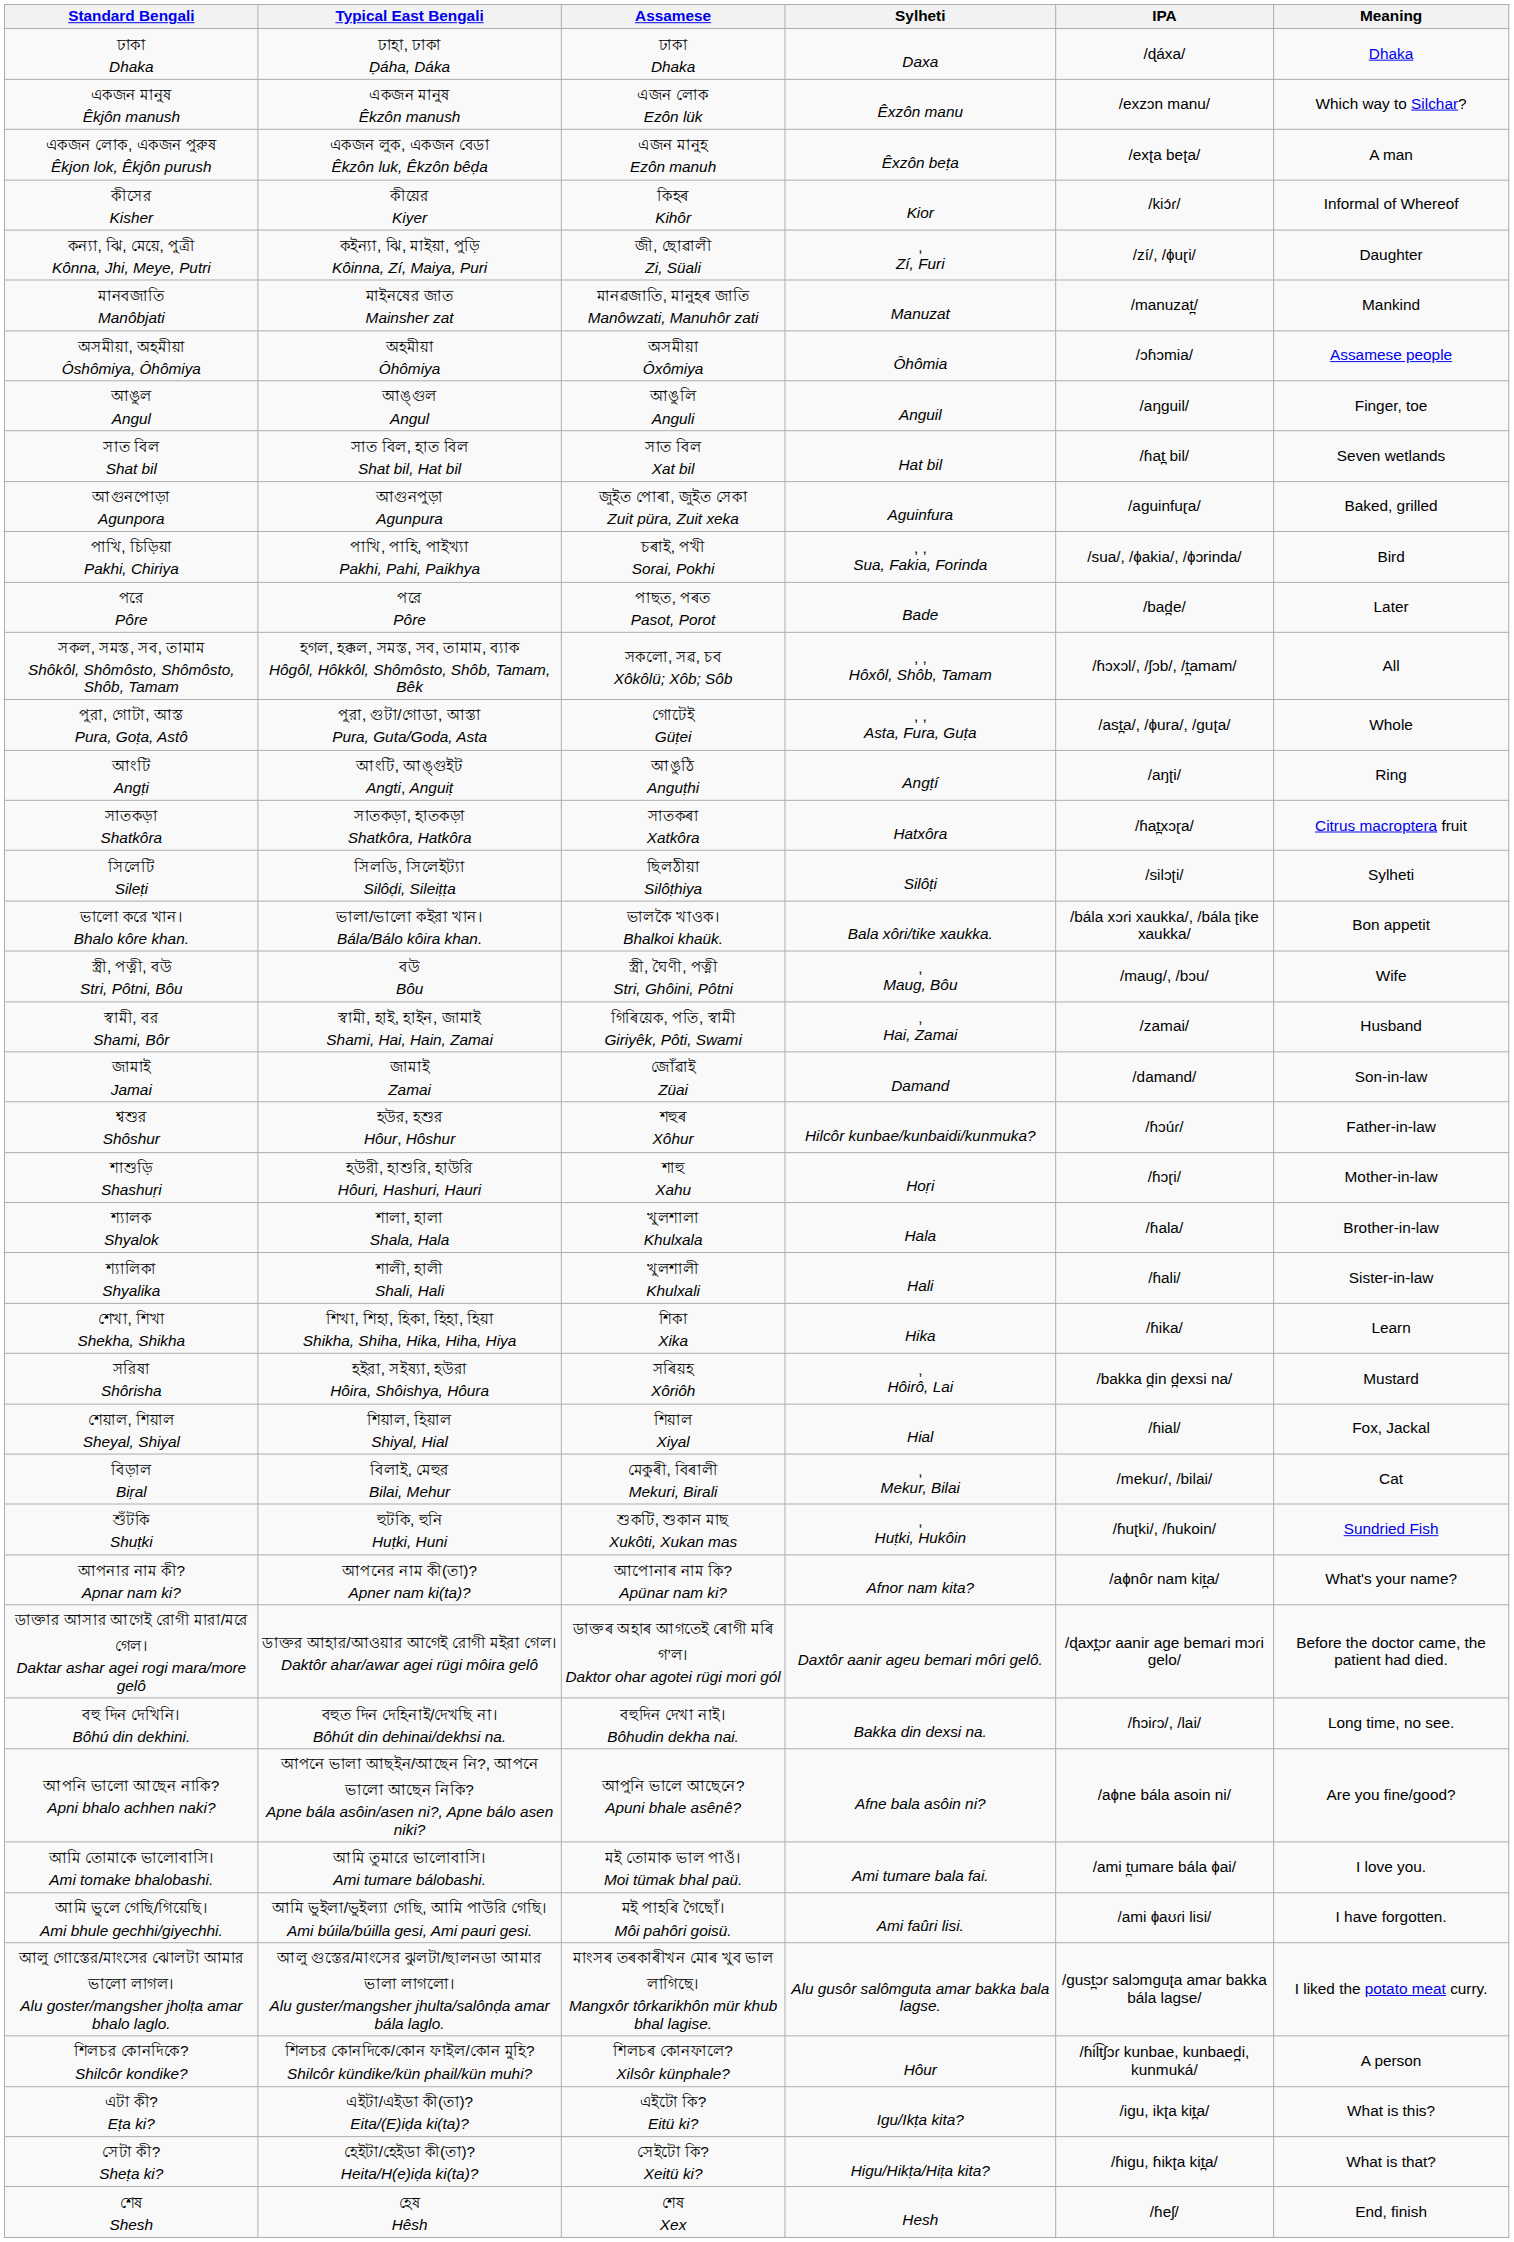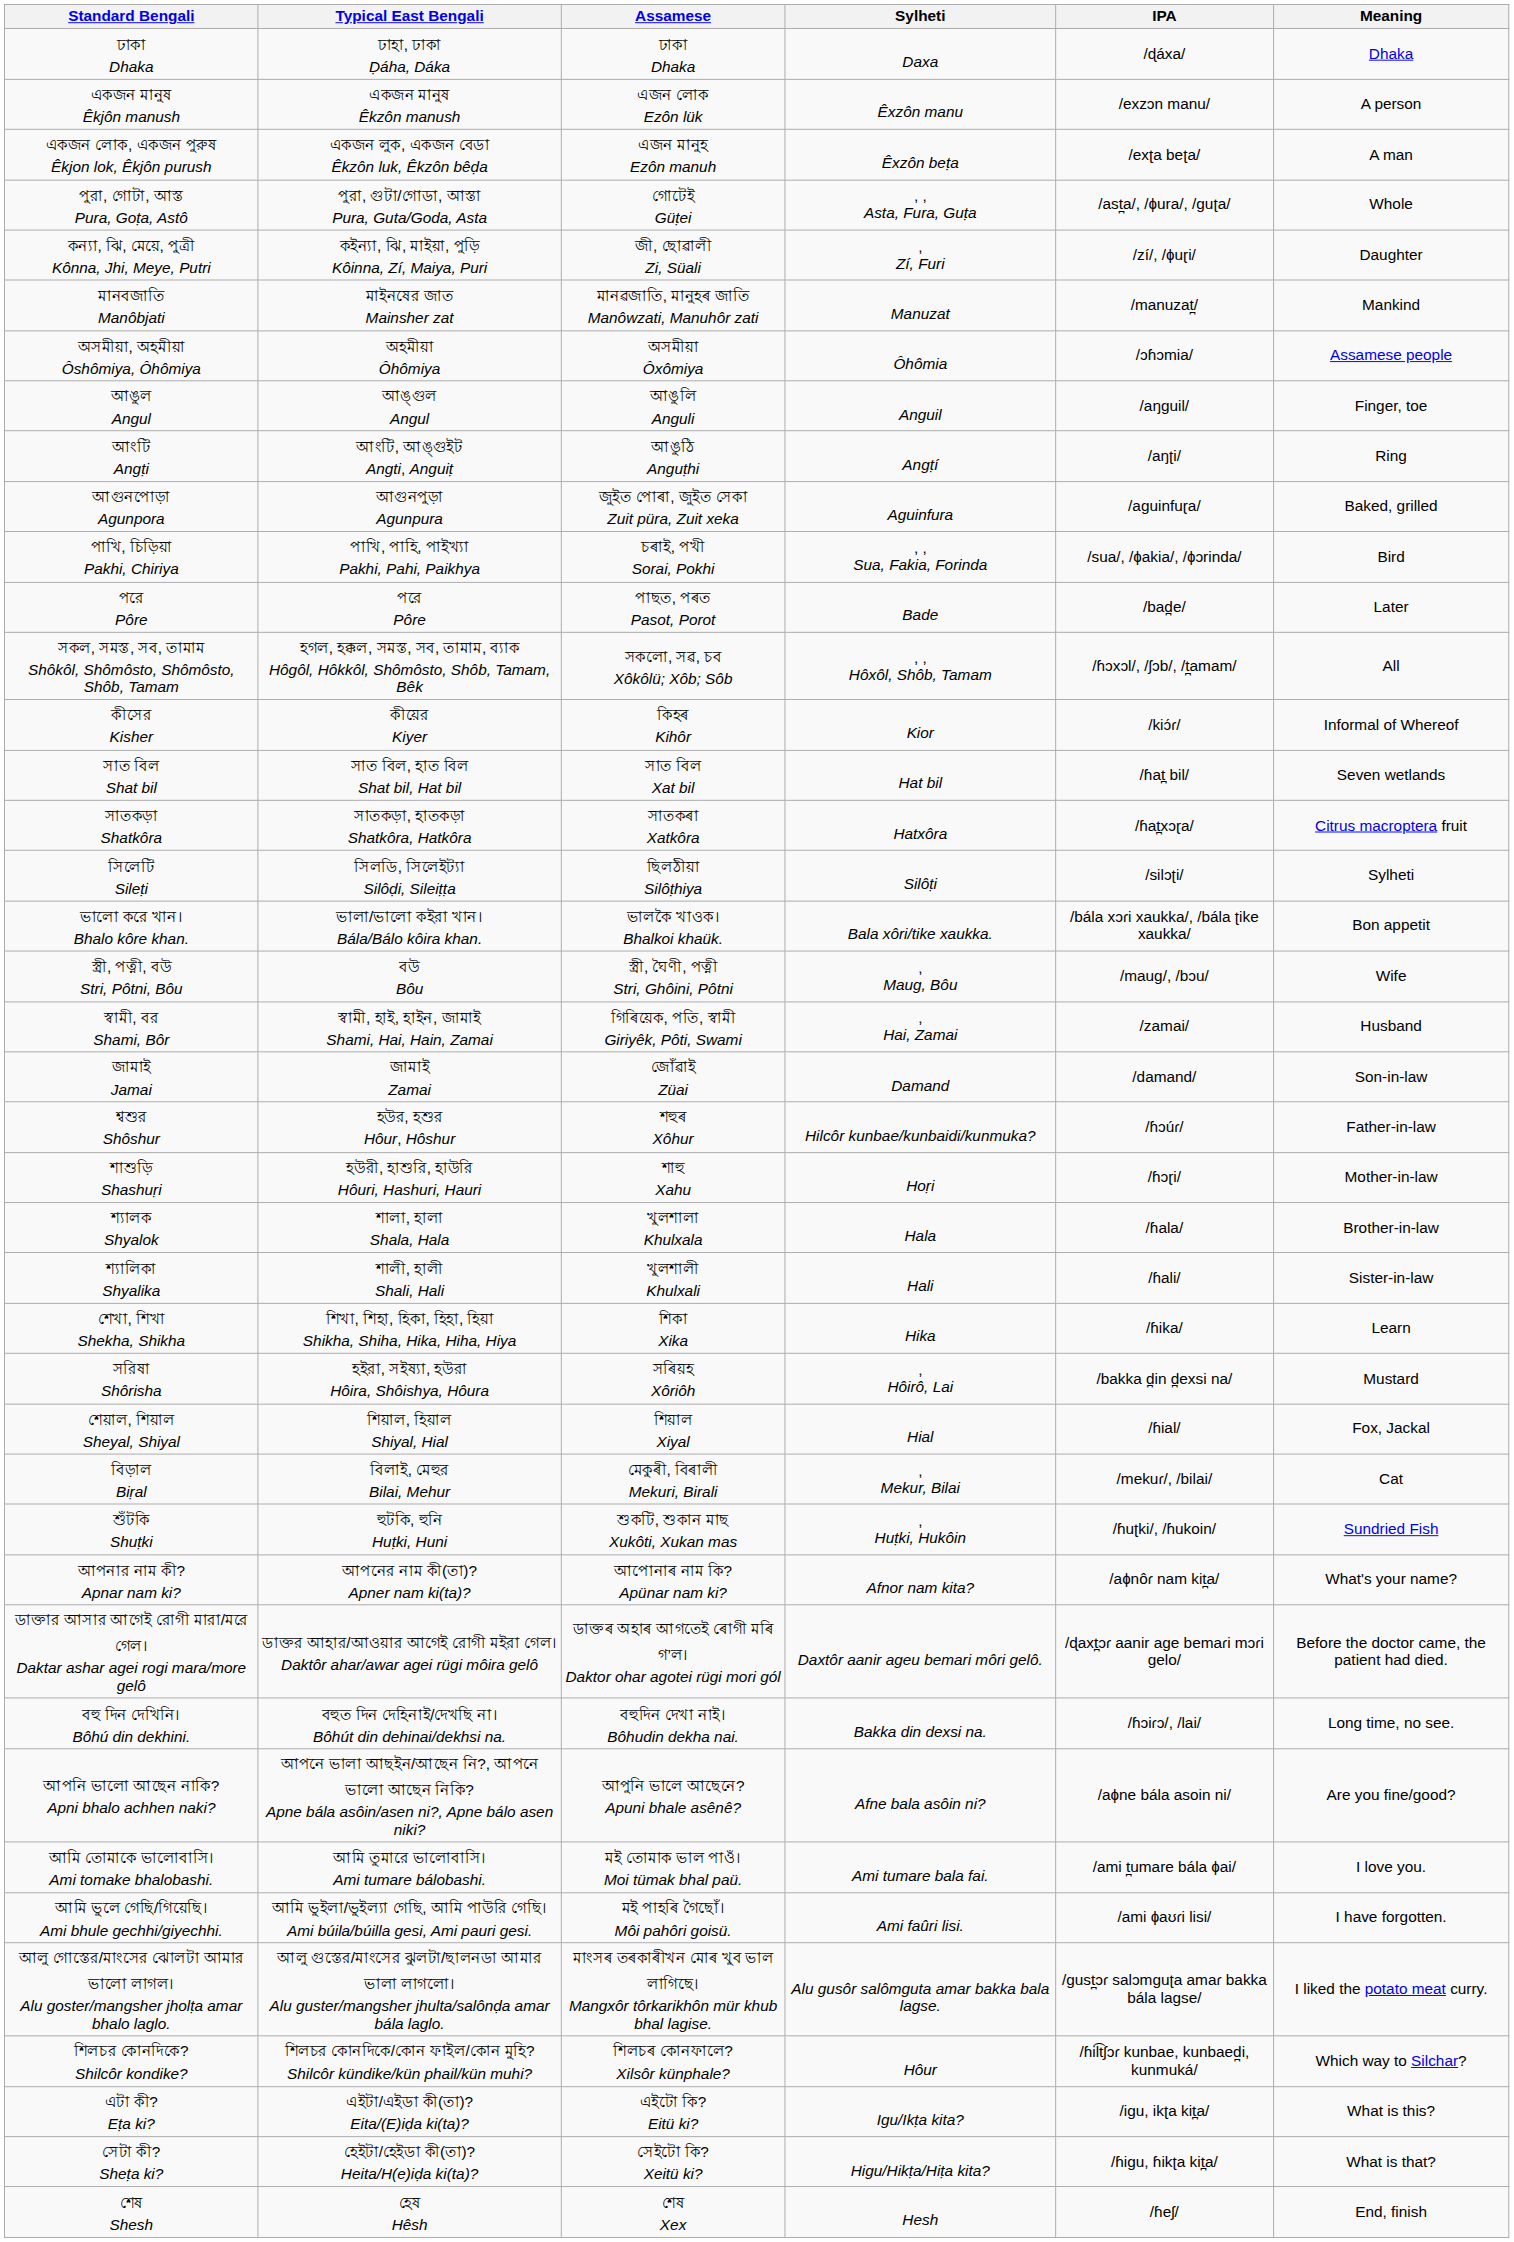(1391, 104) Which way to Silchar? -> (1391, 104) A person
rows swapped: (131, 206) <-> (131, 726)
rows swapped: (131, 777) <-> (131, 458)
(1391, 2061) A person -> (1391, 2061) Which way to Silchar?
